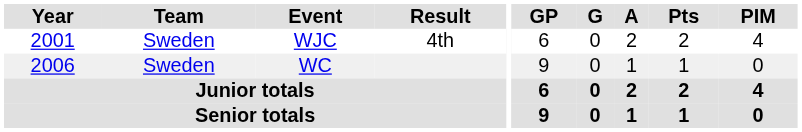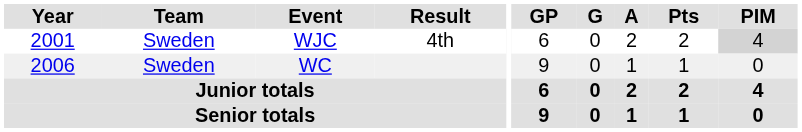(758, 41) no background -> (758, 41) lightgrey background
